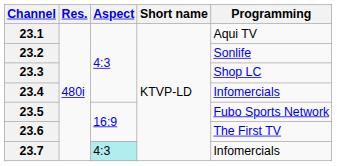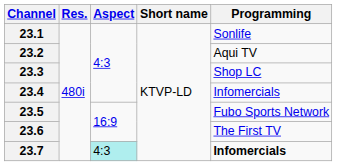(235, 33) Aqui TV -> (232, 33) Sonlife
(232, 53) Sonlife -> (235, 53) Aqui TV
(247, 151) normal -> (250, 151) bold
